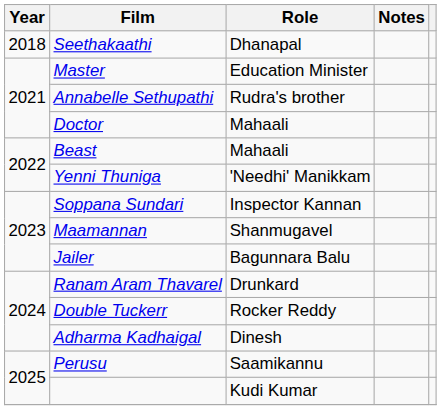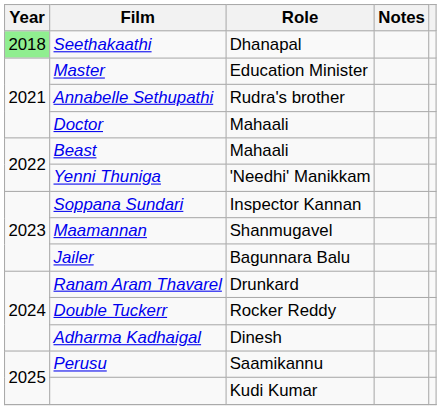(27, 44) no background -> (27, 44) lightgreen background
